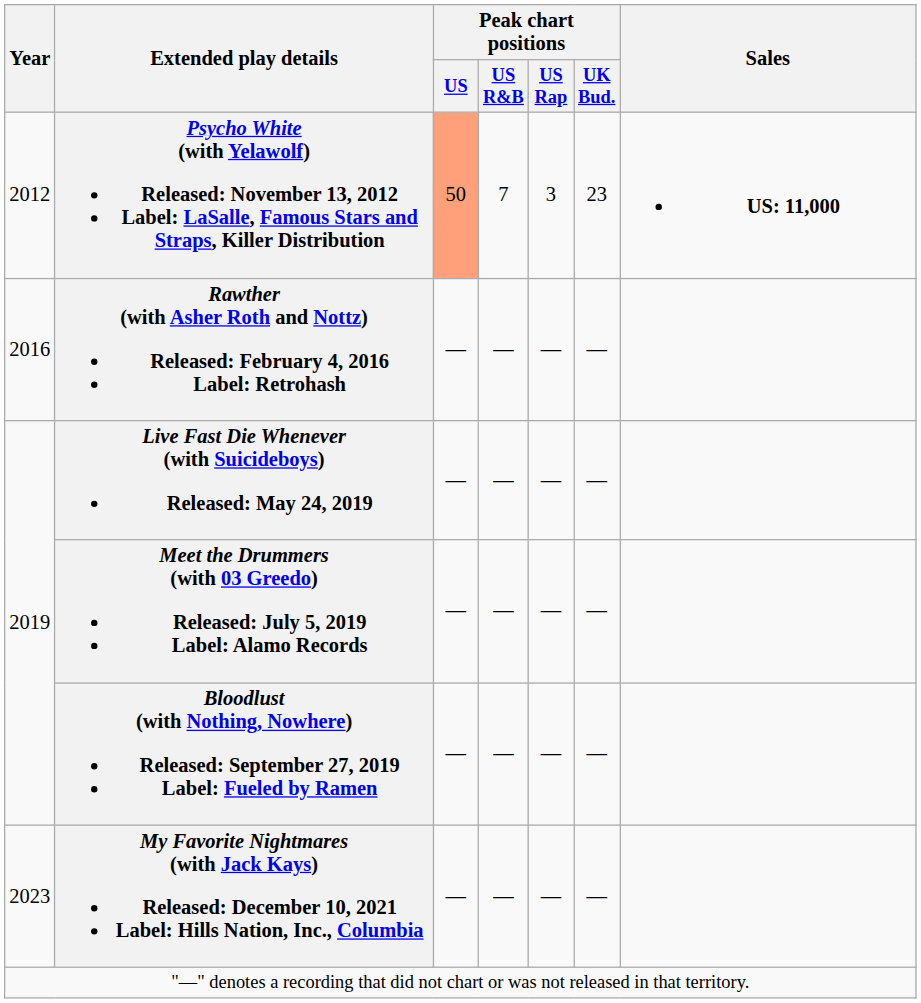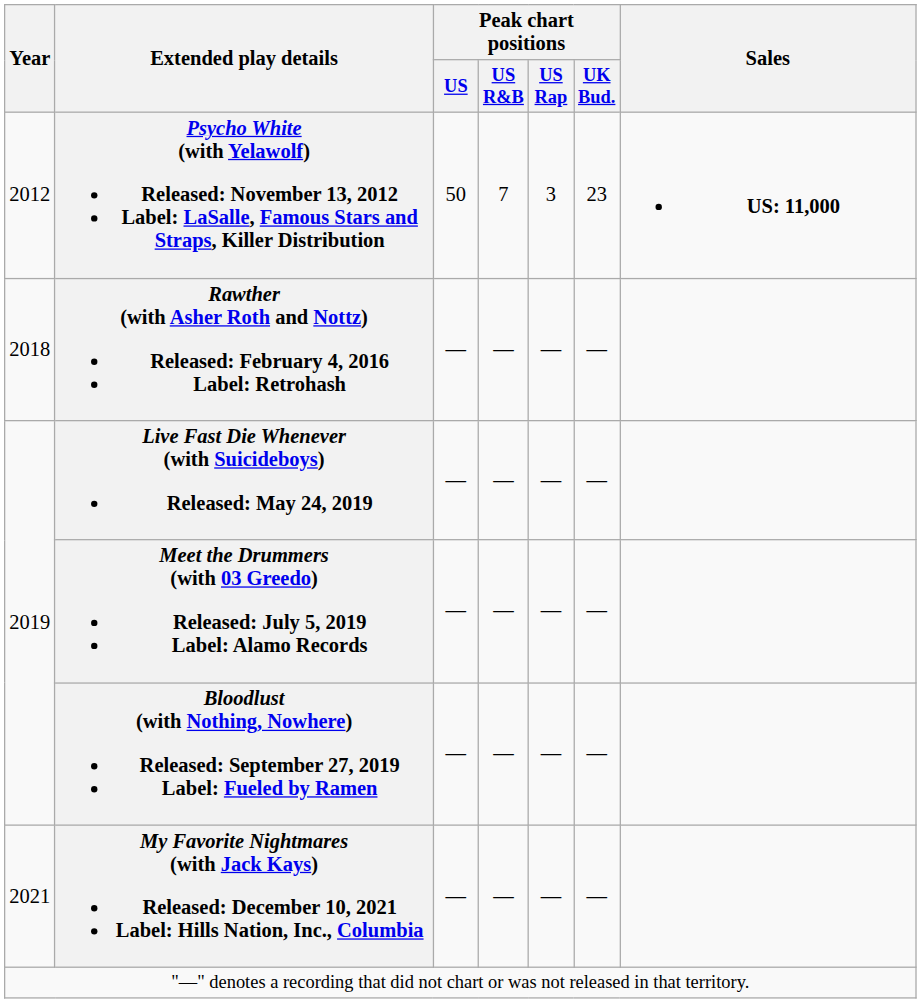(456, 194) lightsalmon background -> (456, 194) no background
(30, 349) 2016 -> (30, 349) 2018
(30, 896) 2023 -> (30, 896) 2021
